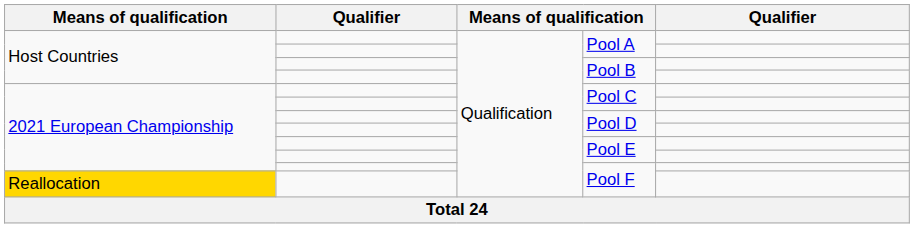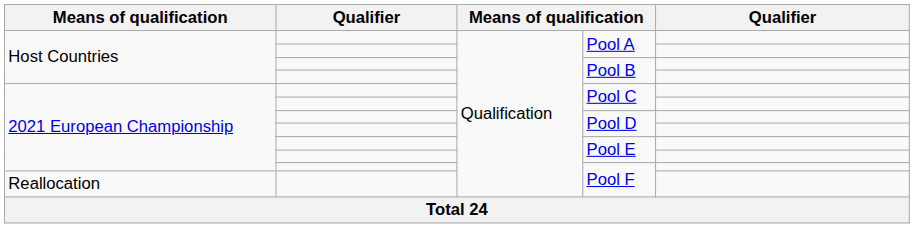(54, 183) gold background -> (54, 183) no background
